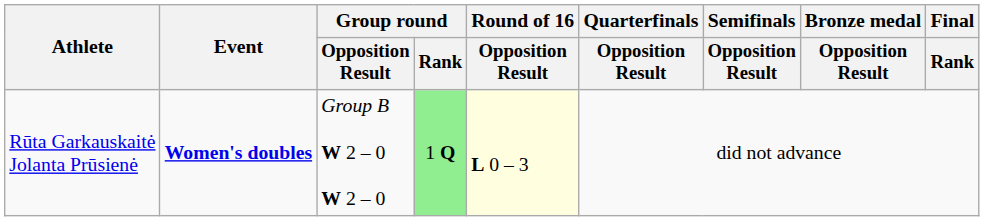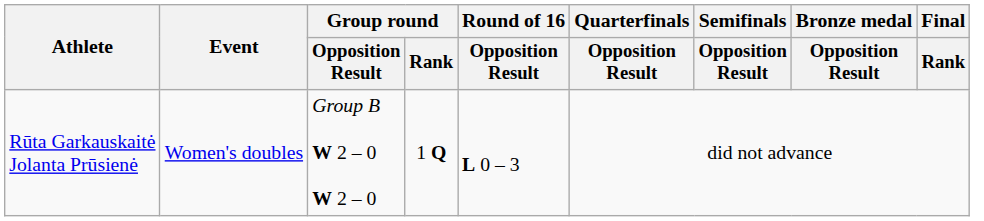(238, 152) bold -> (234, 152) normal
(440, 152) lightgreen background -> (431, 152) no background
(500, 164) lightyellow background -> (491, 164) no background
